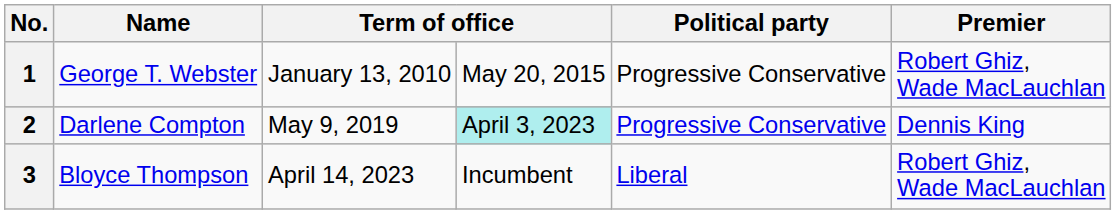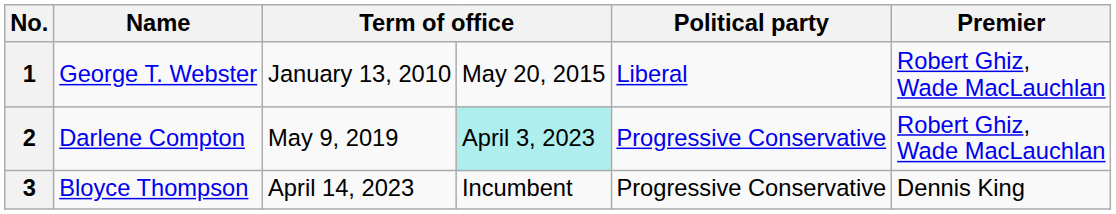(751, 74) Progressive Conservative -> (652, 74) Liberal
(961, 125) Dennis King -> (1001, 138) Robert Ghiz, Wade MacLauchlan
(652, 175) Liberal -> (751, 189) Progressive Conservative
(1001, 175) Robert Ghiz, Wade MacLauchlan -> (961, 189) Dennis King
